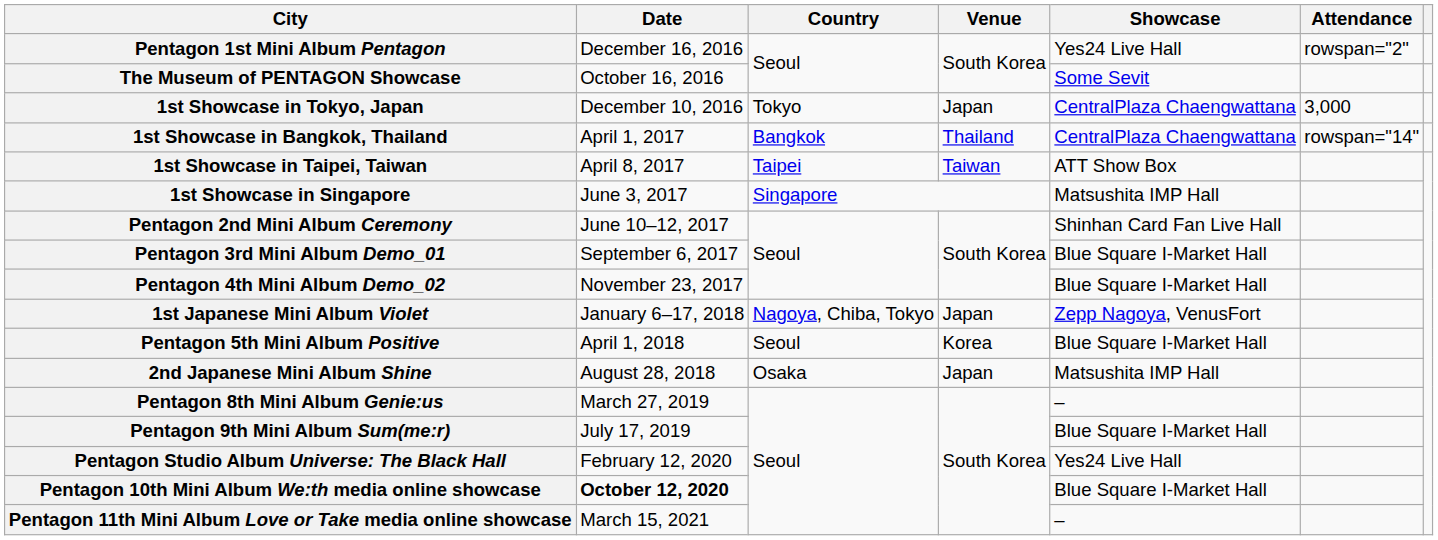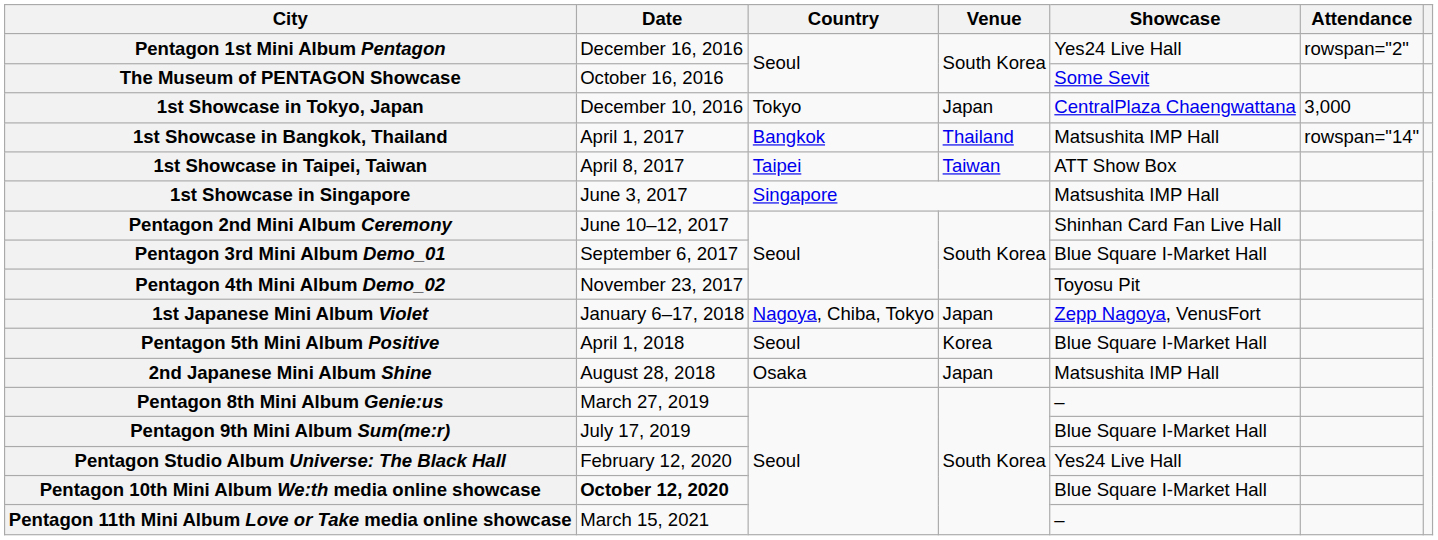(1175, 136) CentralPlaza Chaengwattana -> (1137, 136) Matsushita IMP Hall
(1161, 284) Blue Square I-Market Hall -> (1097, 284) Toyosu Pit
